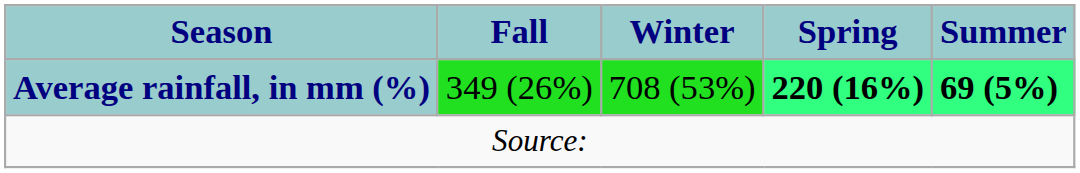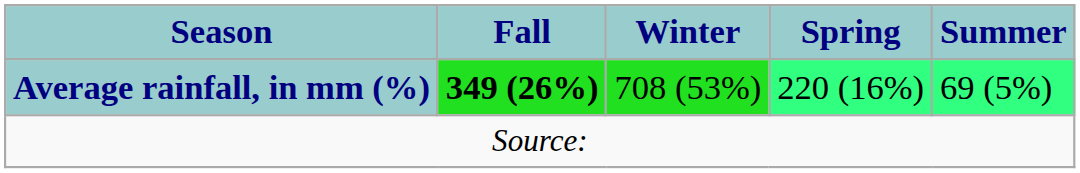(519, 86) normal -> (522, 86) bold
(848, 86) bold -> (851, 86) normal
(999, 86) bold -> (996, 86) normal
